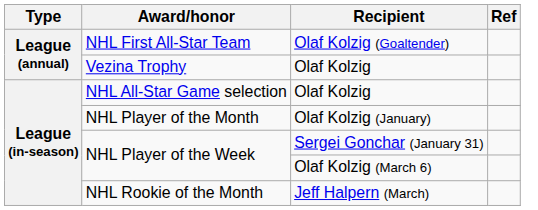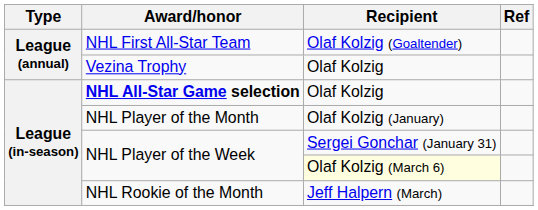(186, 92) normal -> (193, 92) bold
(363, 167) no background -> (376, 167) lightyellow background
